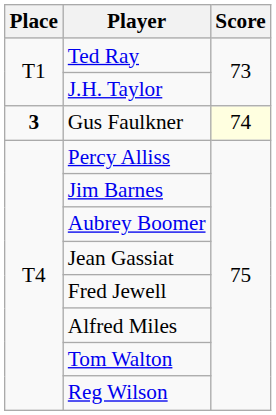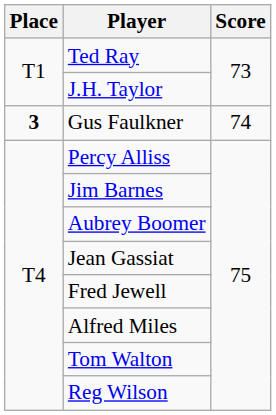(241, 122) lightyellow background -> (241, 122) no background
